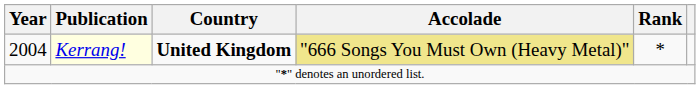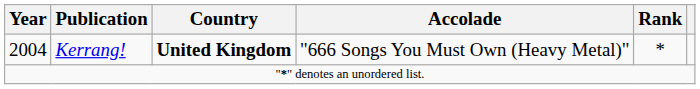(91, 49) lightyellow background -> (91, 49) no background
(465, 49) khaki background -> (465, 49) no background
